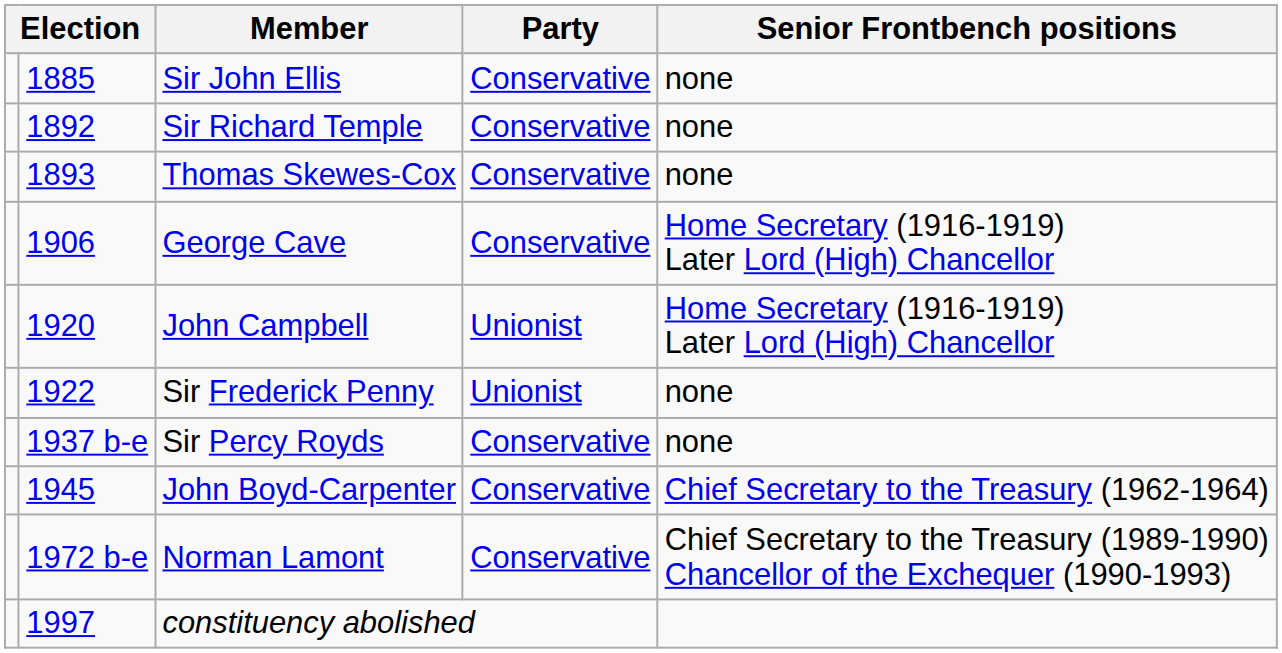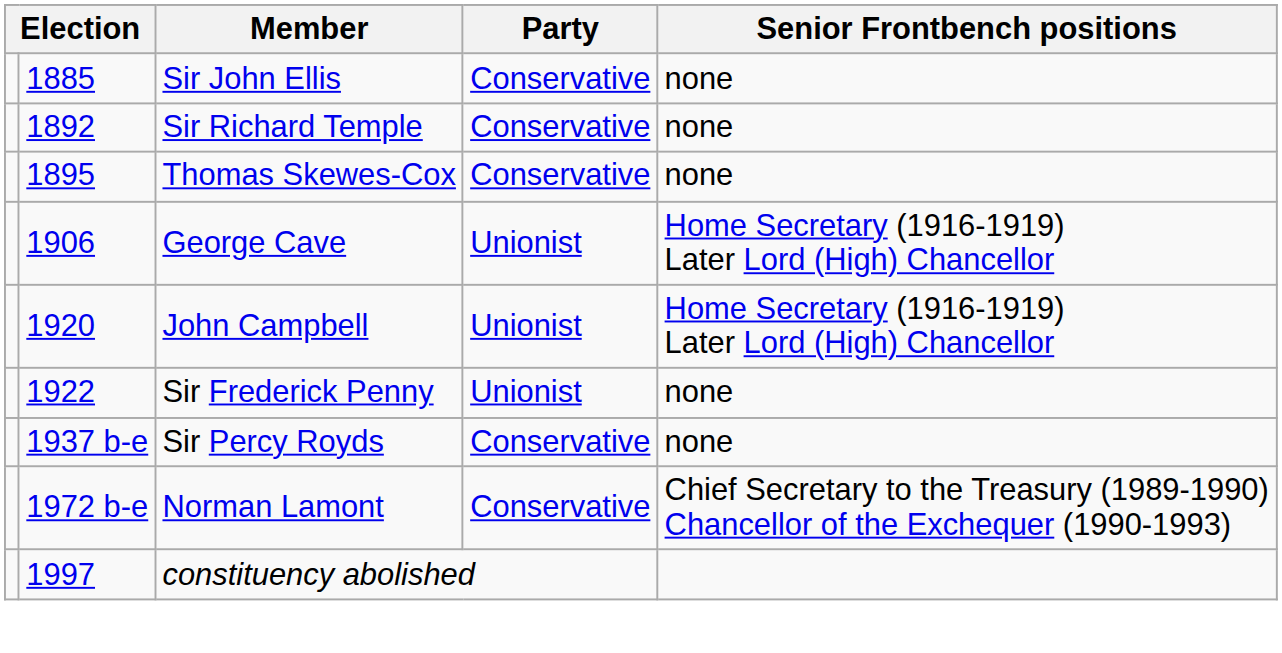(61, 175) 1893 -> (61, 175) 1895
(560, 242) Conservative -> (526, 242) Unionist
- row: (309, 490)
